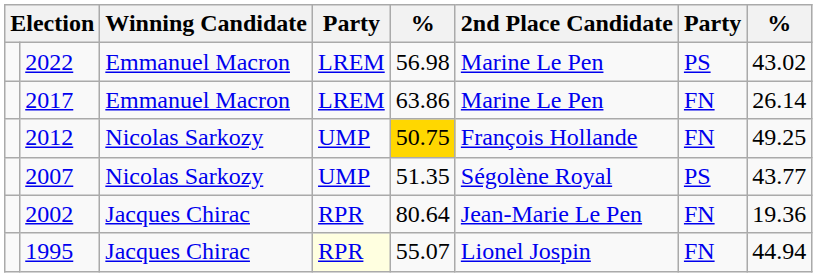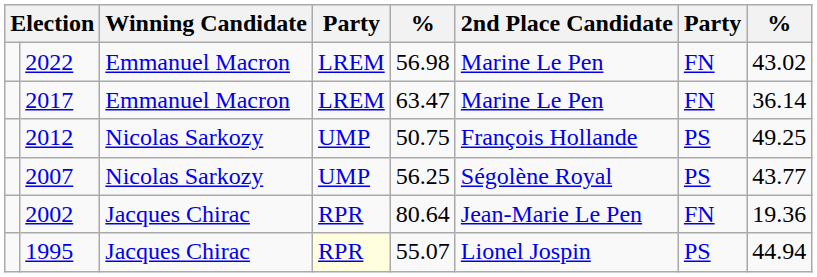(697, 61) PS -> (699, 61) FN
(423, 99) 63.86 -> (423, 99) 63.47
(779, 99) 26.14 -> (779, 99) 36.14
(423, 137) gold background -> (423, 137) no background
(699, 137) FN -> (697, 137) PS
(423, 175) 51.35 -> (423, 175) 56.25
(699, 251) FN -> (697, 251) PS
